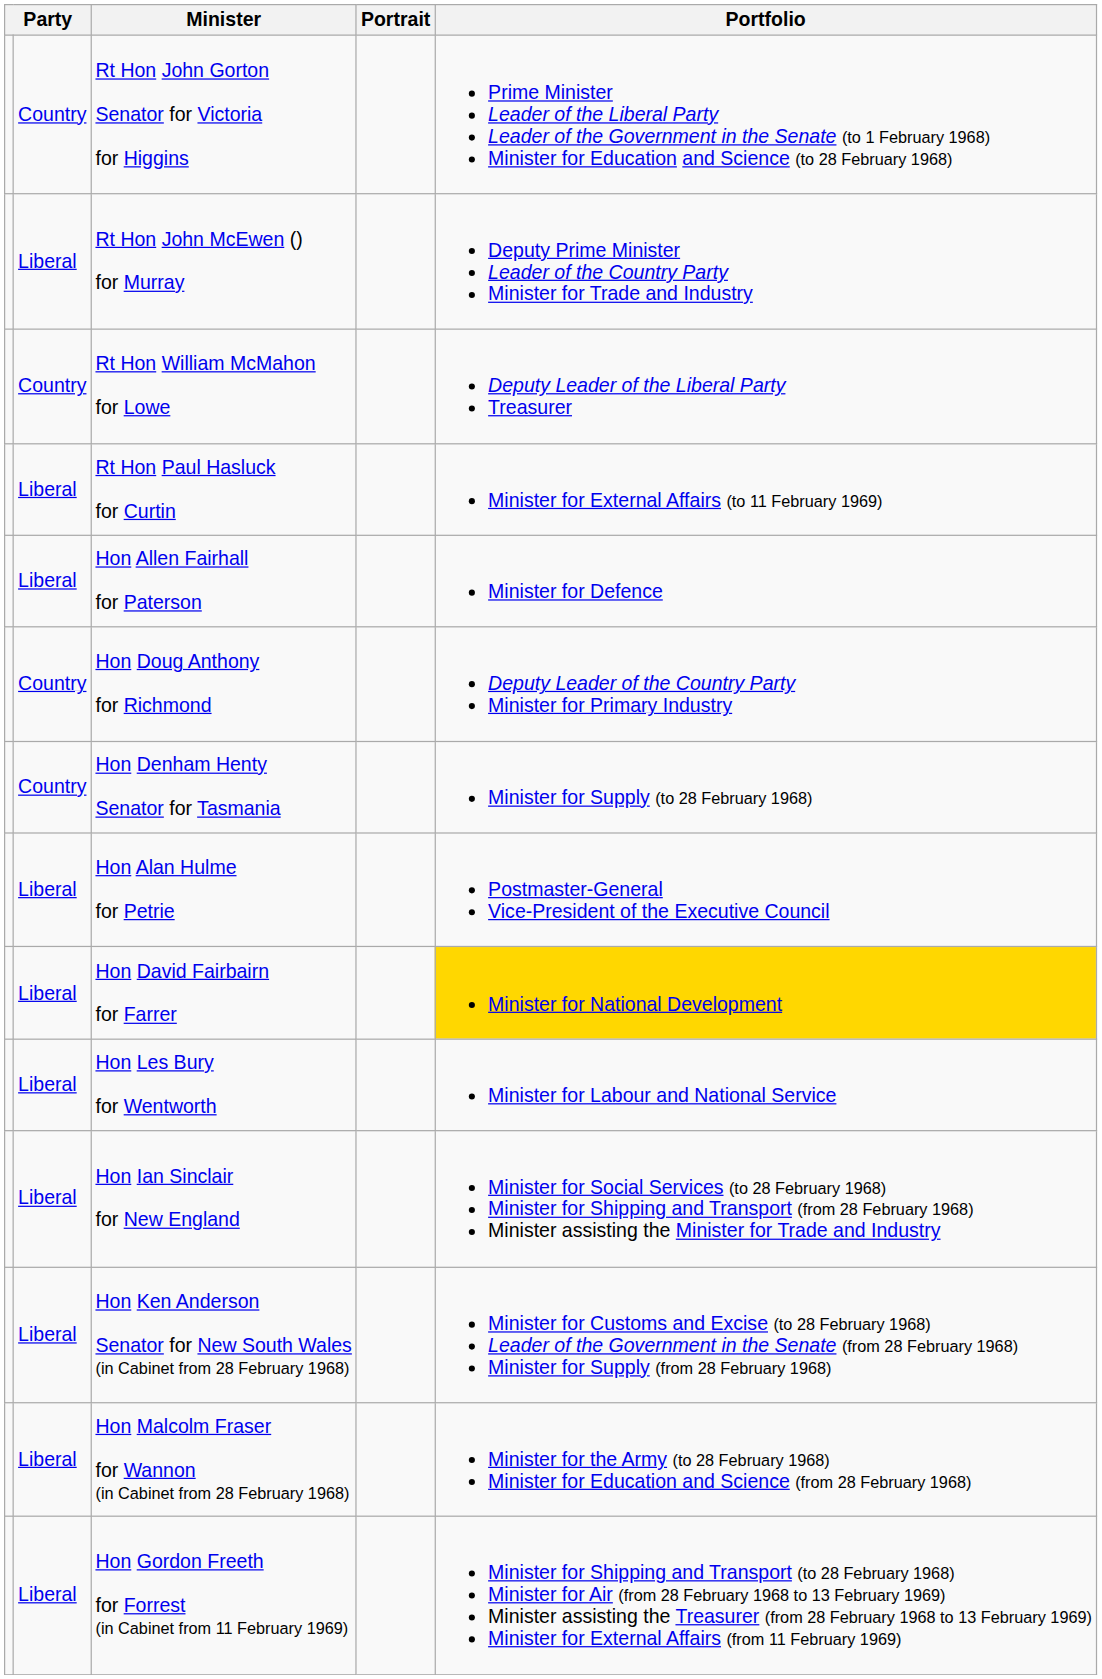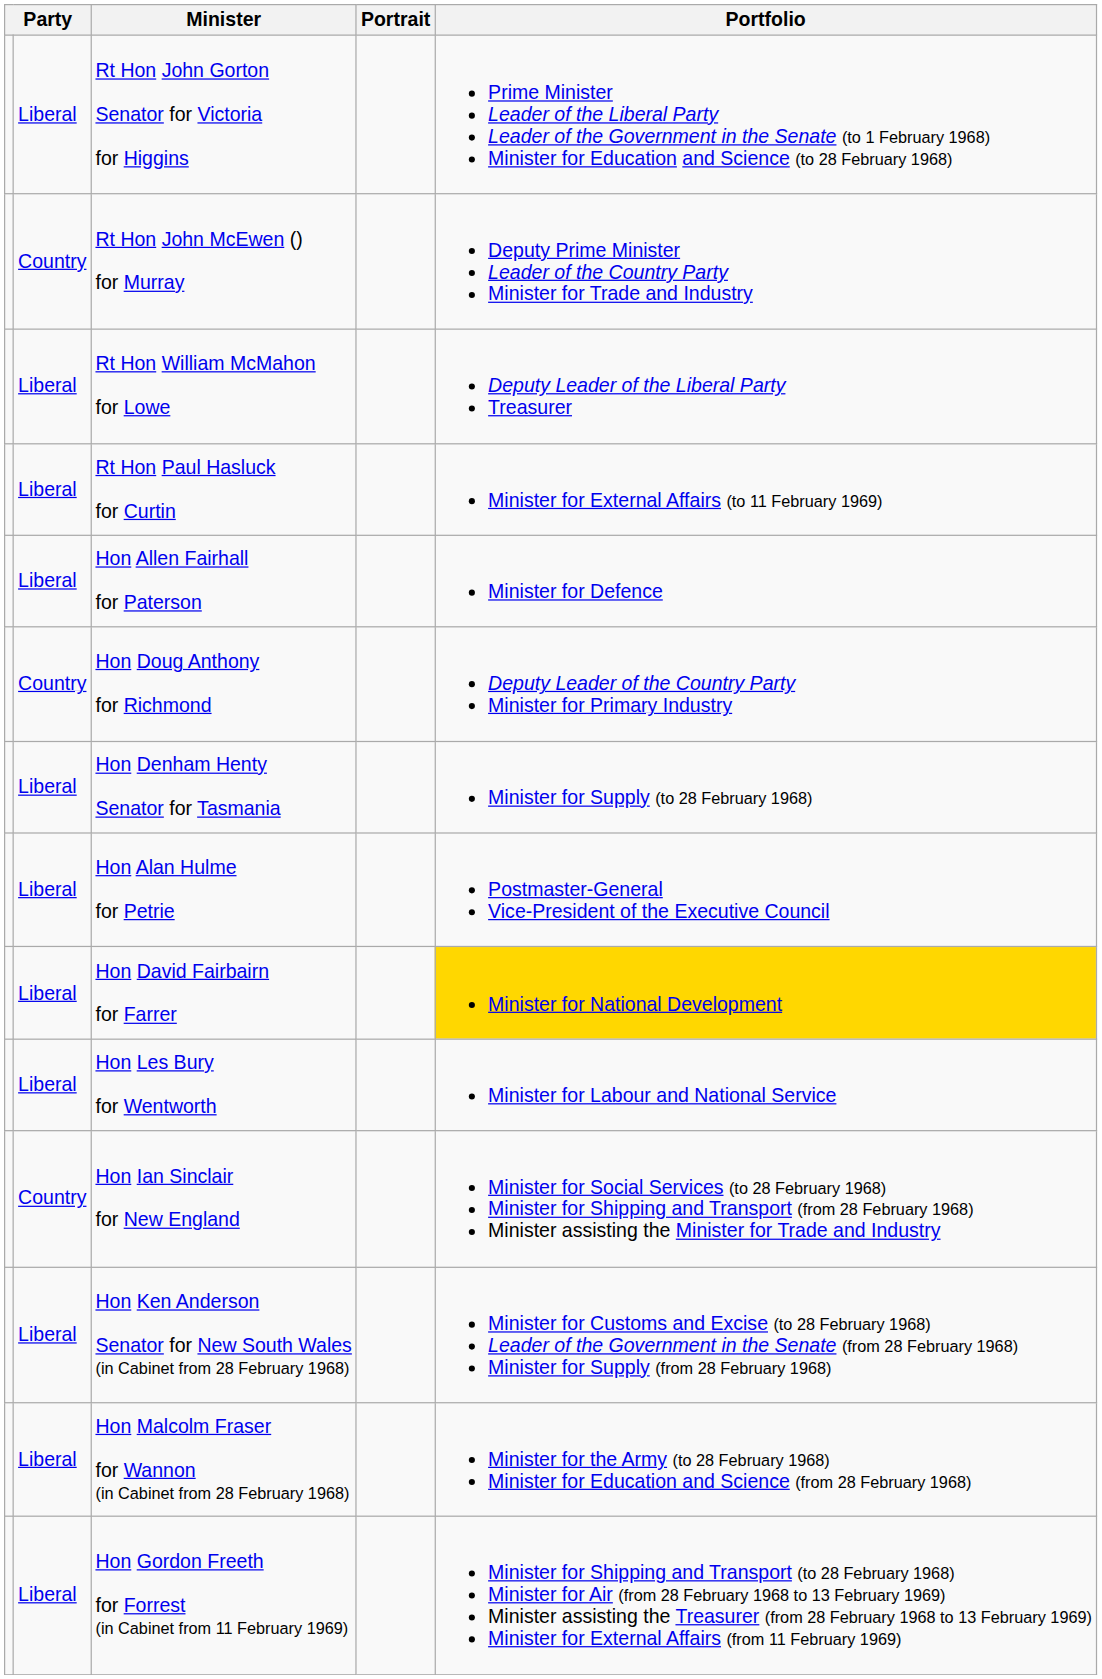(52, 114) Country -> (47, 114) Liberal
(47, 261) Liberal -> (52, 261) Country
(52, 386) Country -> (47, 386) Liberal
(52, 786) Country -> (47, 786) Liberal
(47, 1198) Liberal -> (52, 1198) Country
